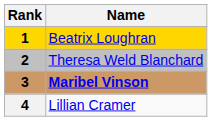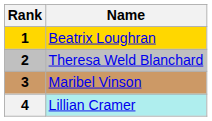(99, 82) bold -> (95, 82) normal
(92, 104) no background -> (92, 104) paleturquoise background
